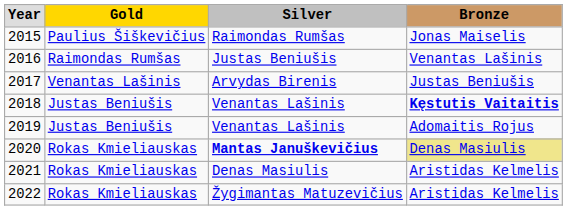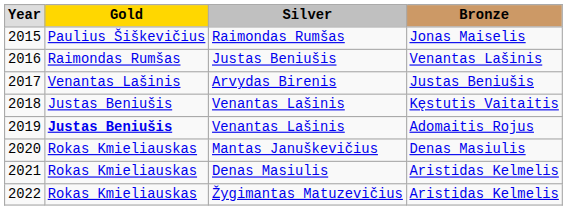(484, 105) bold -> (484, 105) normal
(110, 128) normal -> (110, 128) bold
(295, 150) bold -> (295, 150) normal
(468, 150) khaki background -> (468, 150) no background
